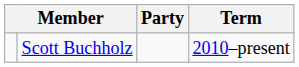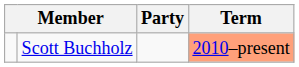(241, 47) no background -> (241, 47) lightsalmon background
